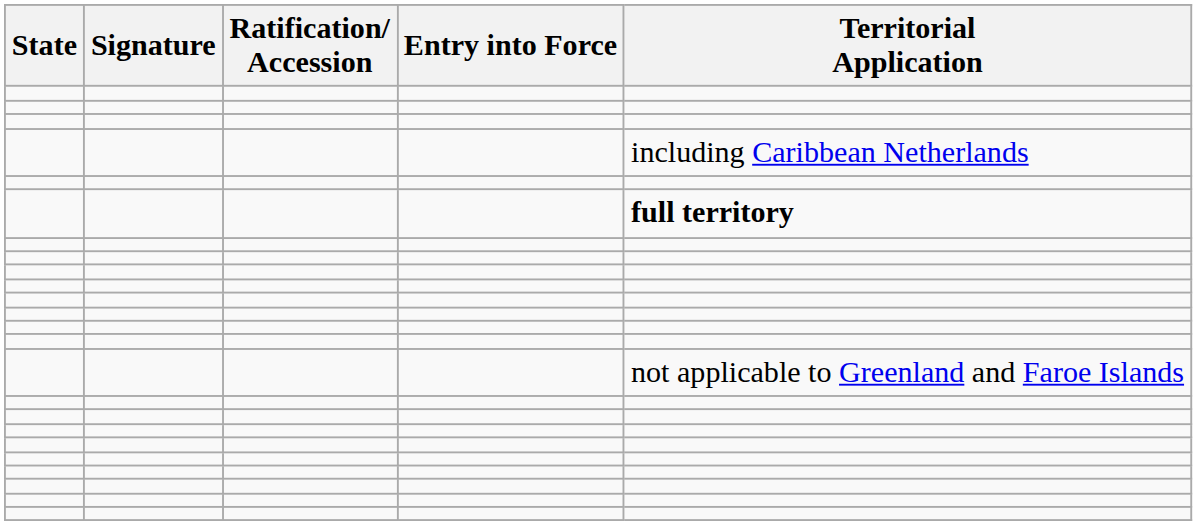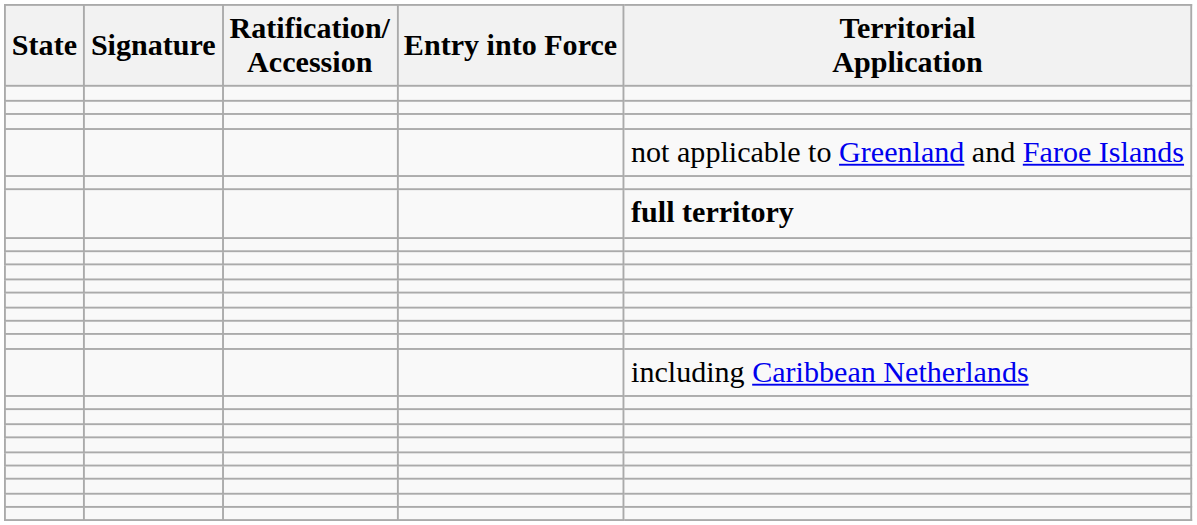(830, 151) including Caribbean Netherlands -> (908, 151) not applicable to Greenland and Faroe Islands
(908, 371) not applicable to Greenland and Faroe Islands -> (830, 371) including Caribbean Netherlands
